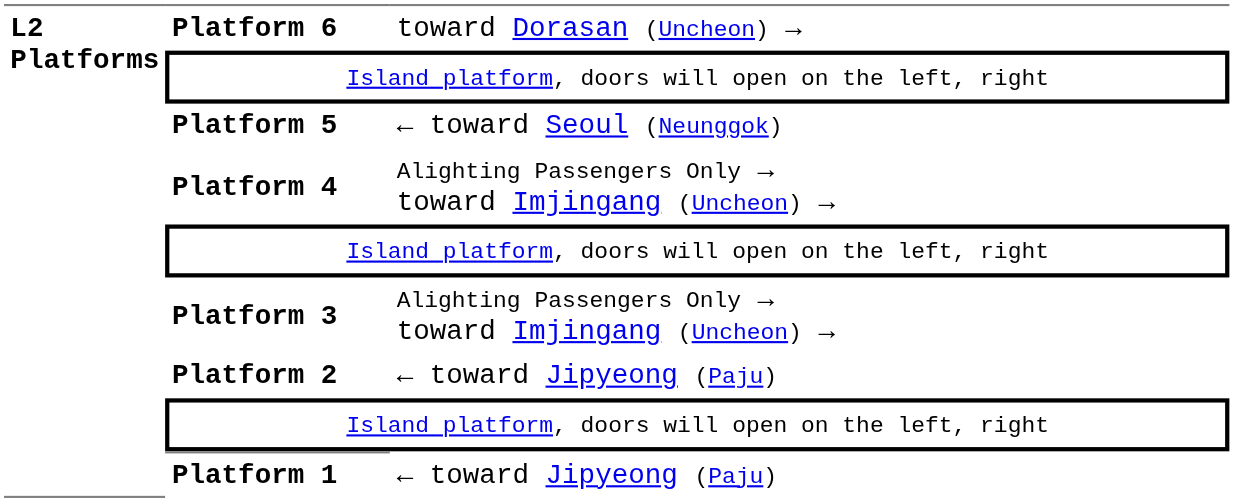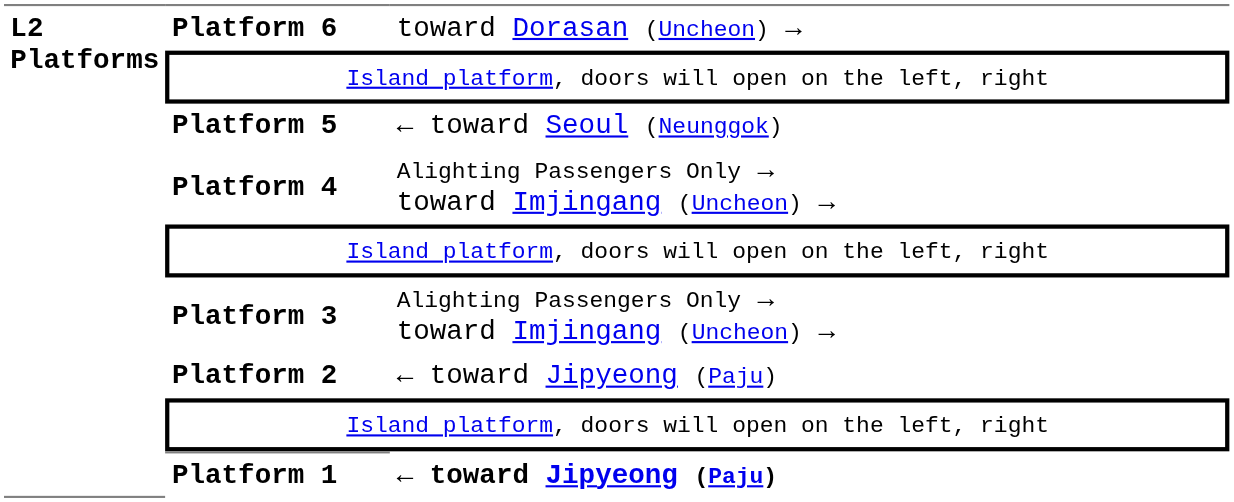(587, 475) normal -> (587, 475) bold
